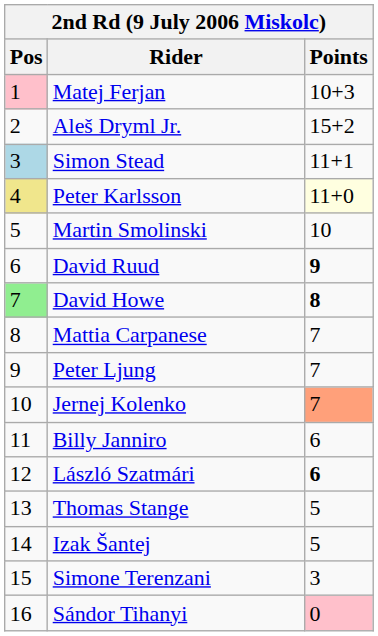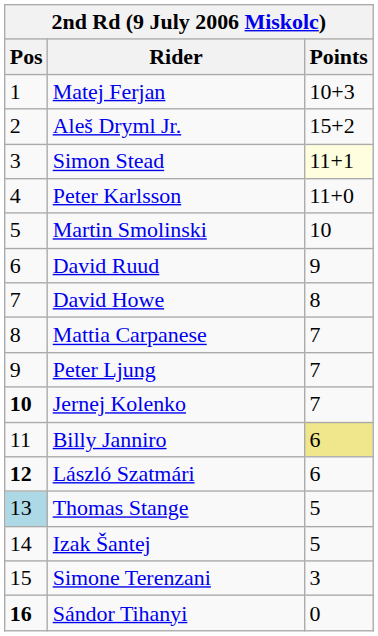(15, 91) pink background -> (15, 91) no background
(15, 160) lightblue background -> (15, 160) no background
(332, 160) no background -> (332, 160) lightyellow background
(15, 195) khaki background -> (15, 195) no background
(332, 195) lightyellow background -> (332, 195) no background
(315, 265) bold -> (315, 265) normal
(15, 299) lightgreen background -> (15, 299) no background
(315, 299) bold -> (315, 299) normal
(21, 404) normal -> (21, 404) bold
(315, 404) lightsalmon background -> (315, 404) no background
(315, 439) no background -> (315, 439) khaki background
(21, 473) normal -> (21, 473) bold
(315, 473) bold -> (315, 473) normal
(21, 508) no background -> (21, 508) lightblue background
(21, 612) normal -> (21, 612) bold
(315, 612) pink background -> (315, 612) no background
